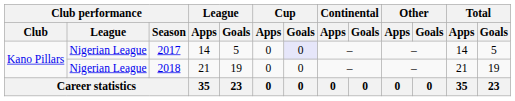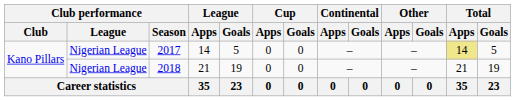(301, 50) lavender background -> (301, 50) no background
(462, 50) no background -> (462, 50) khaki background
